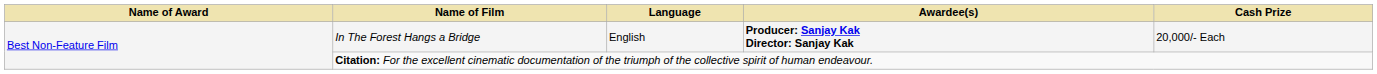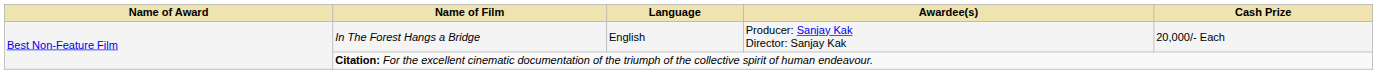(803, 36) bold -> (799, 36) normal
